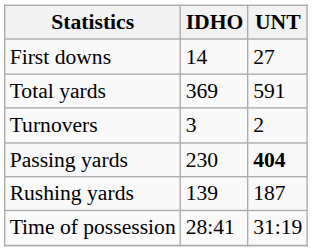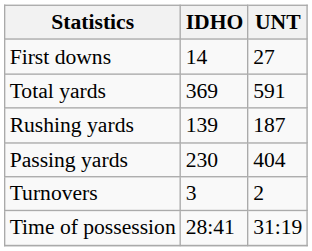rows swapped: (72, 193) <-> (54, 124)
(269, 159) bold -> (269, 159) normal
